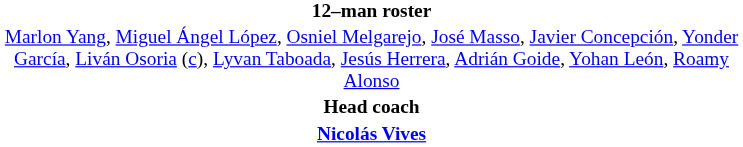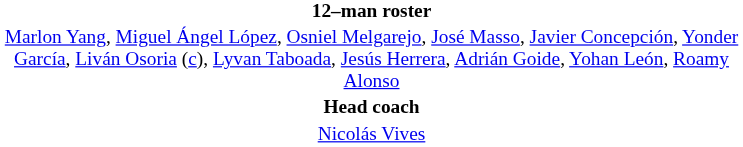(372, 133) bold -> (372, 133) normal
